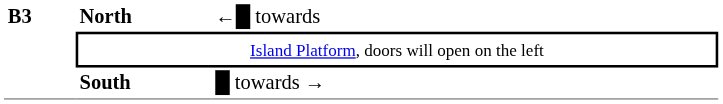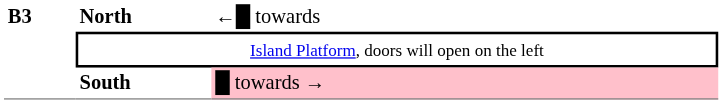(270, 82) no background -> (270, 82) pink background
